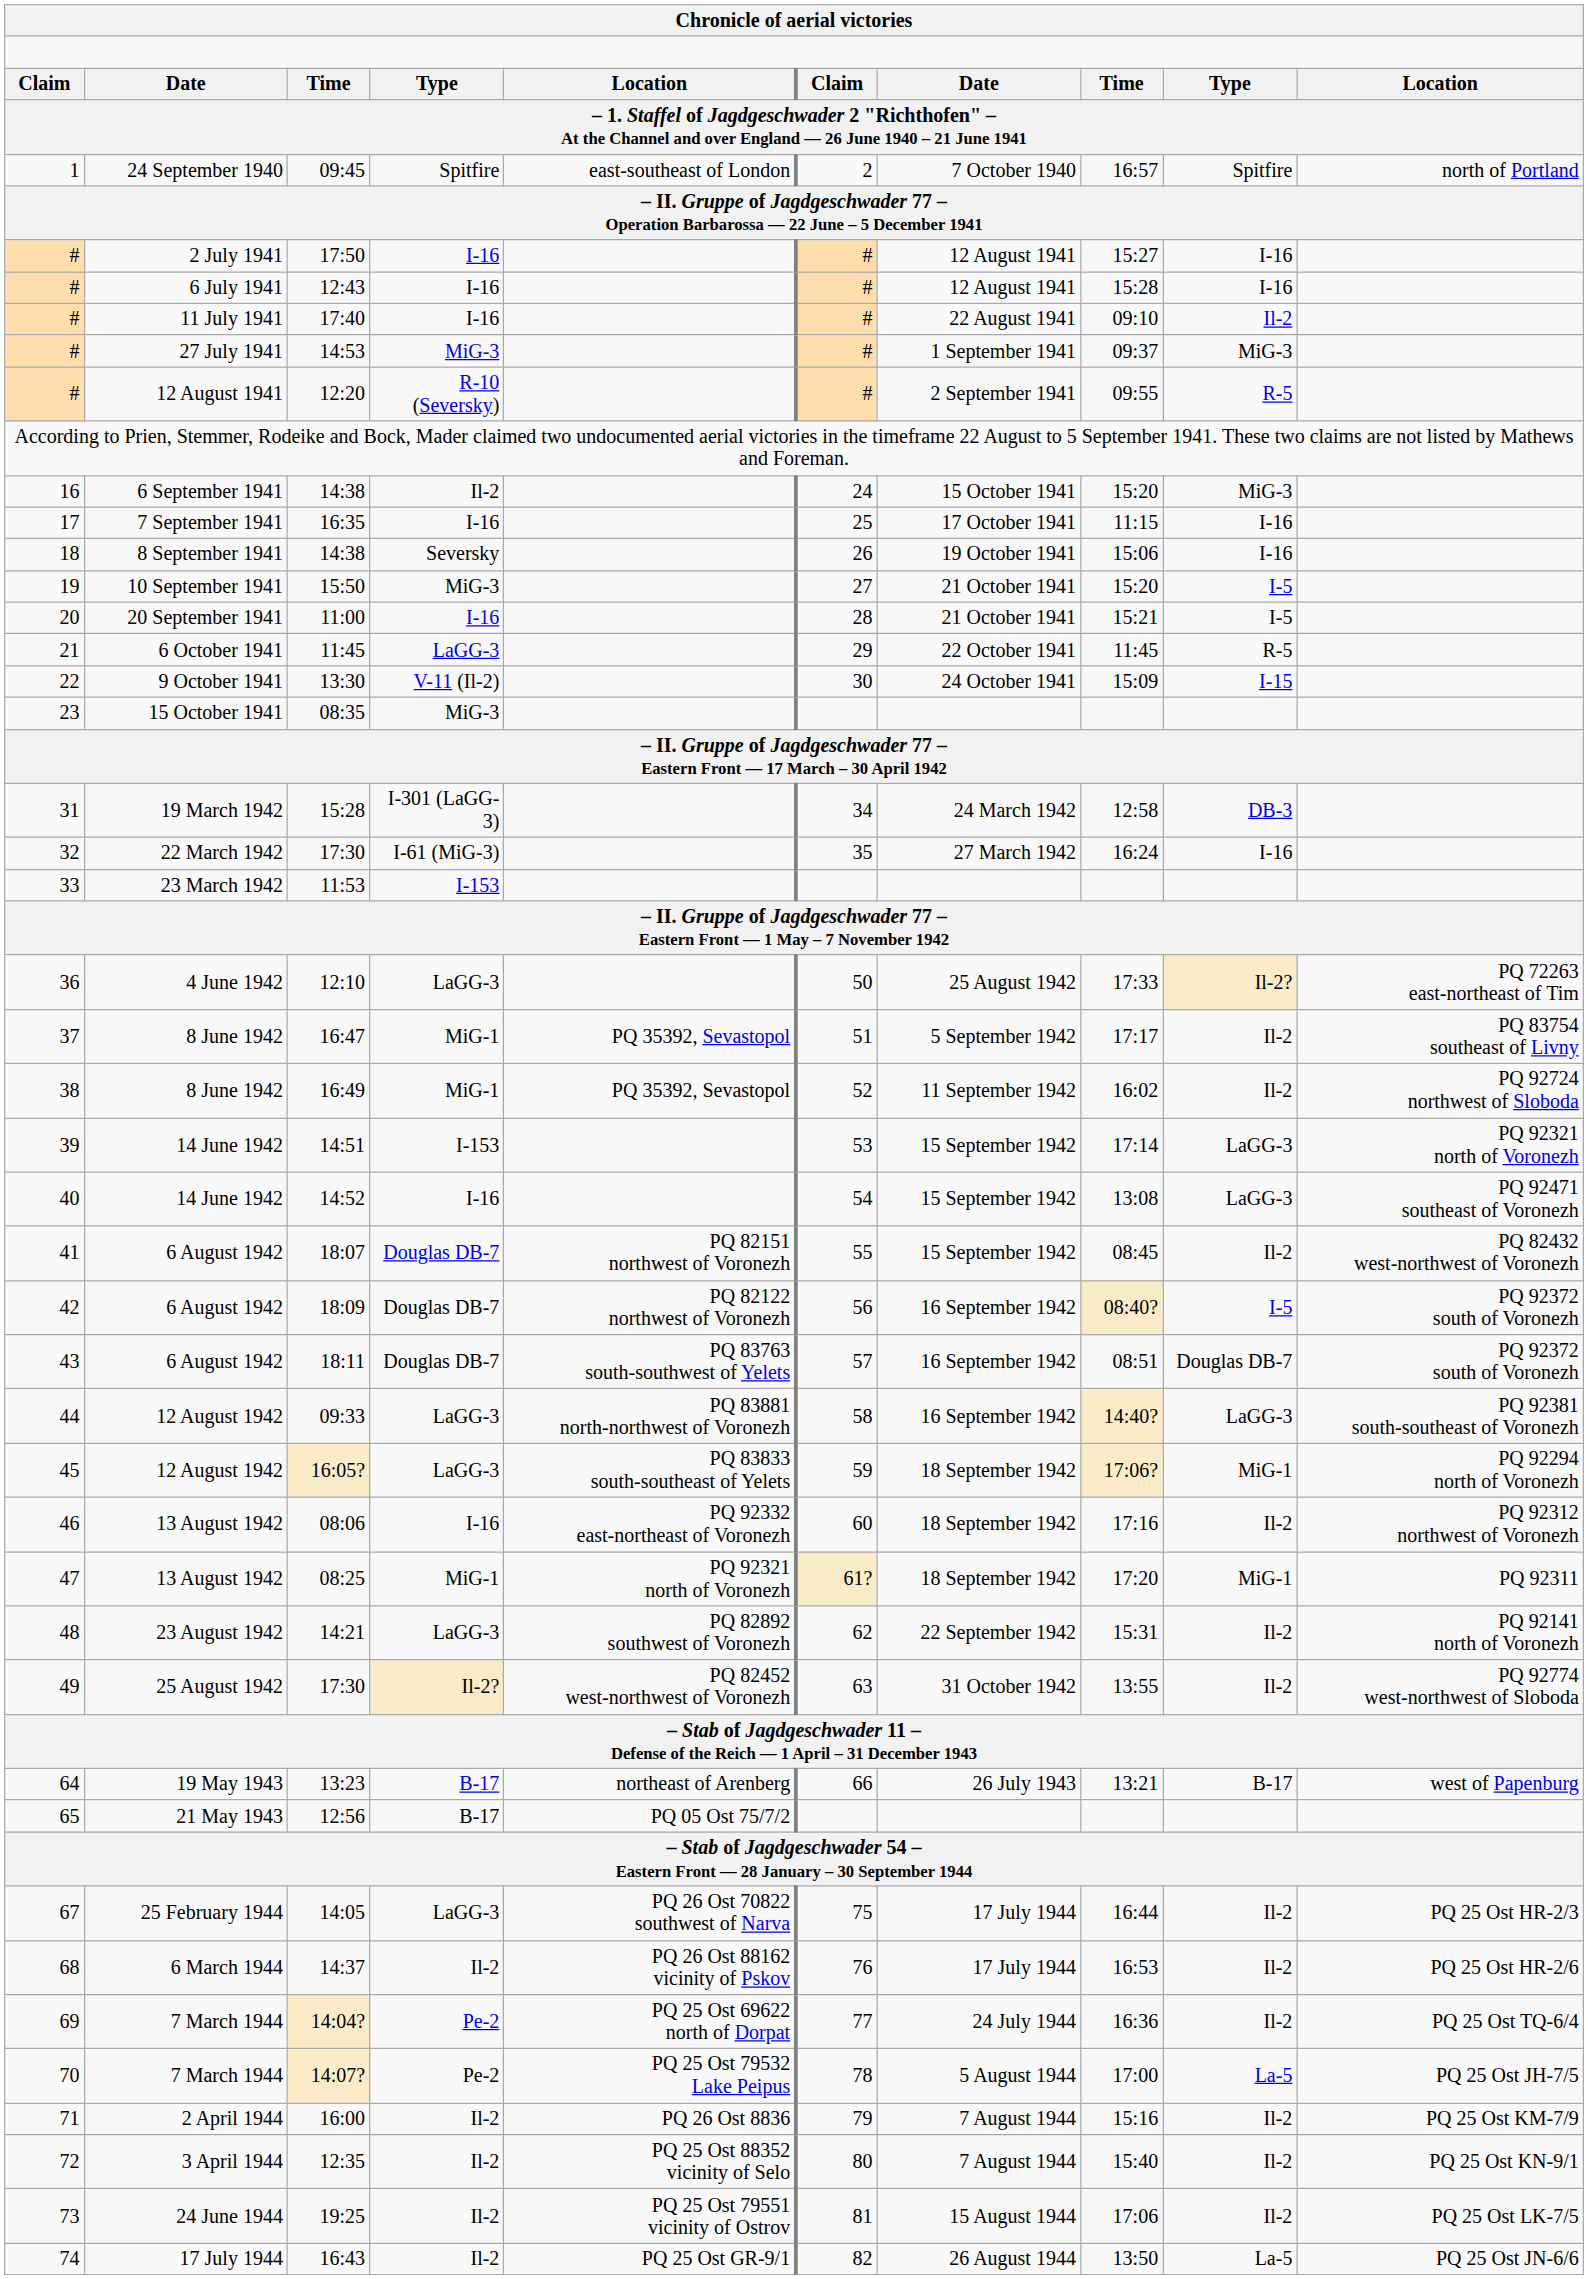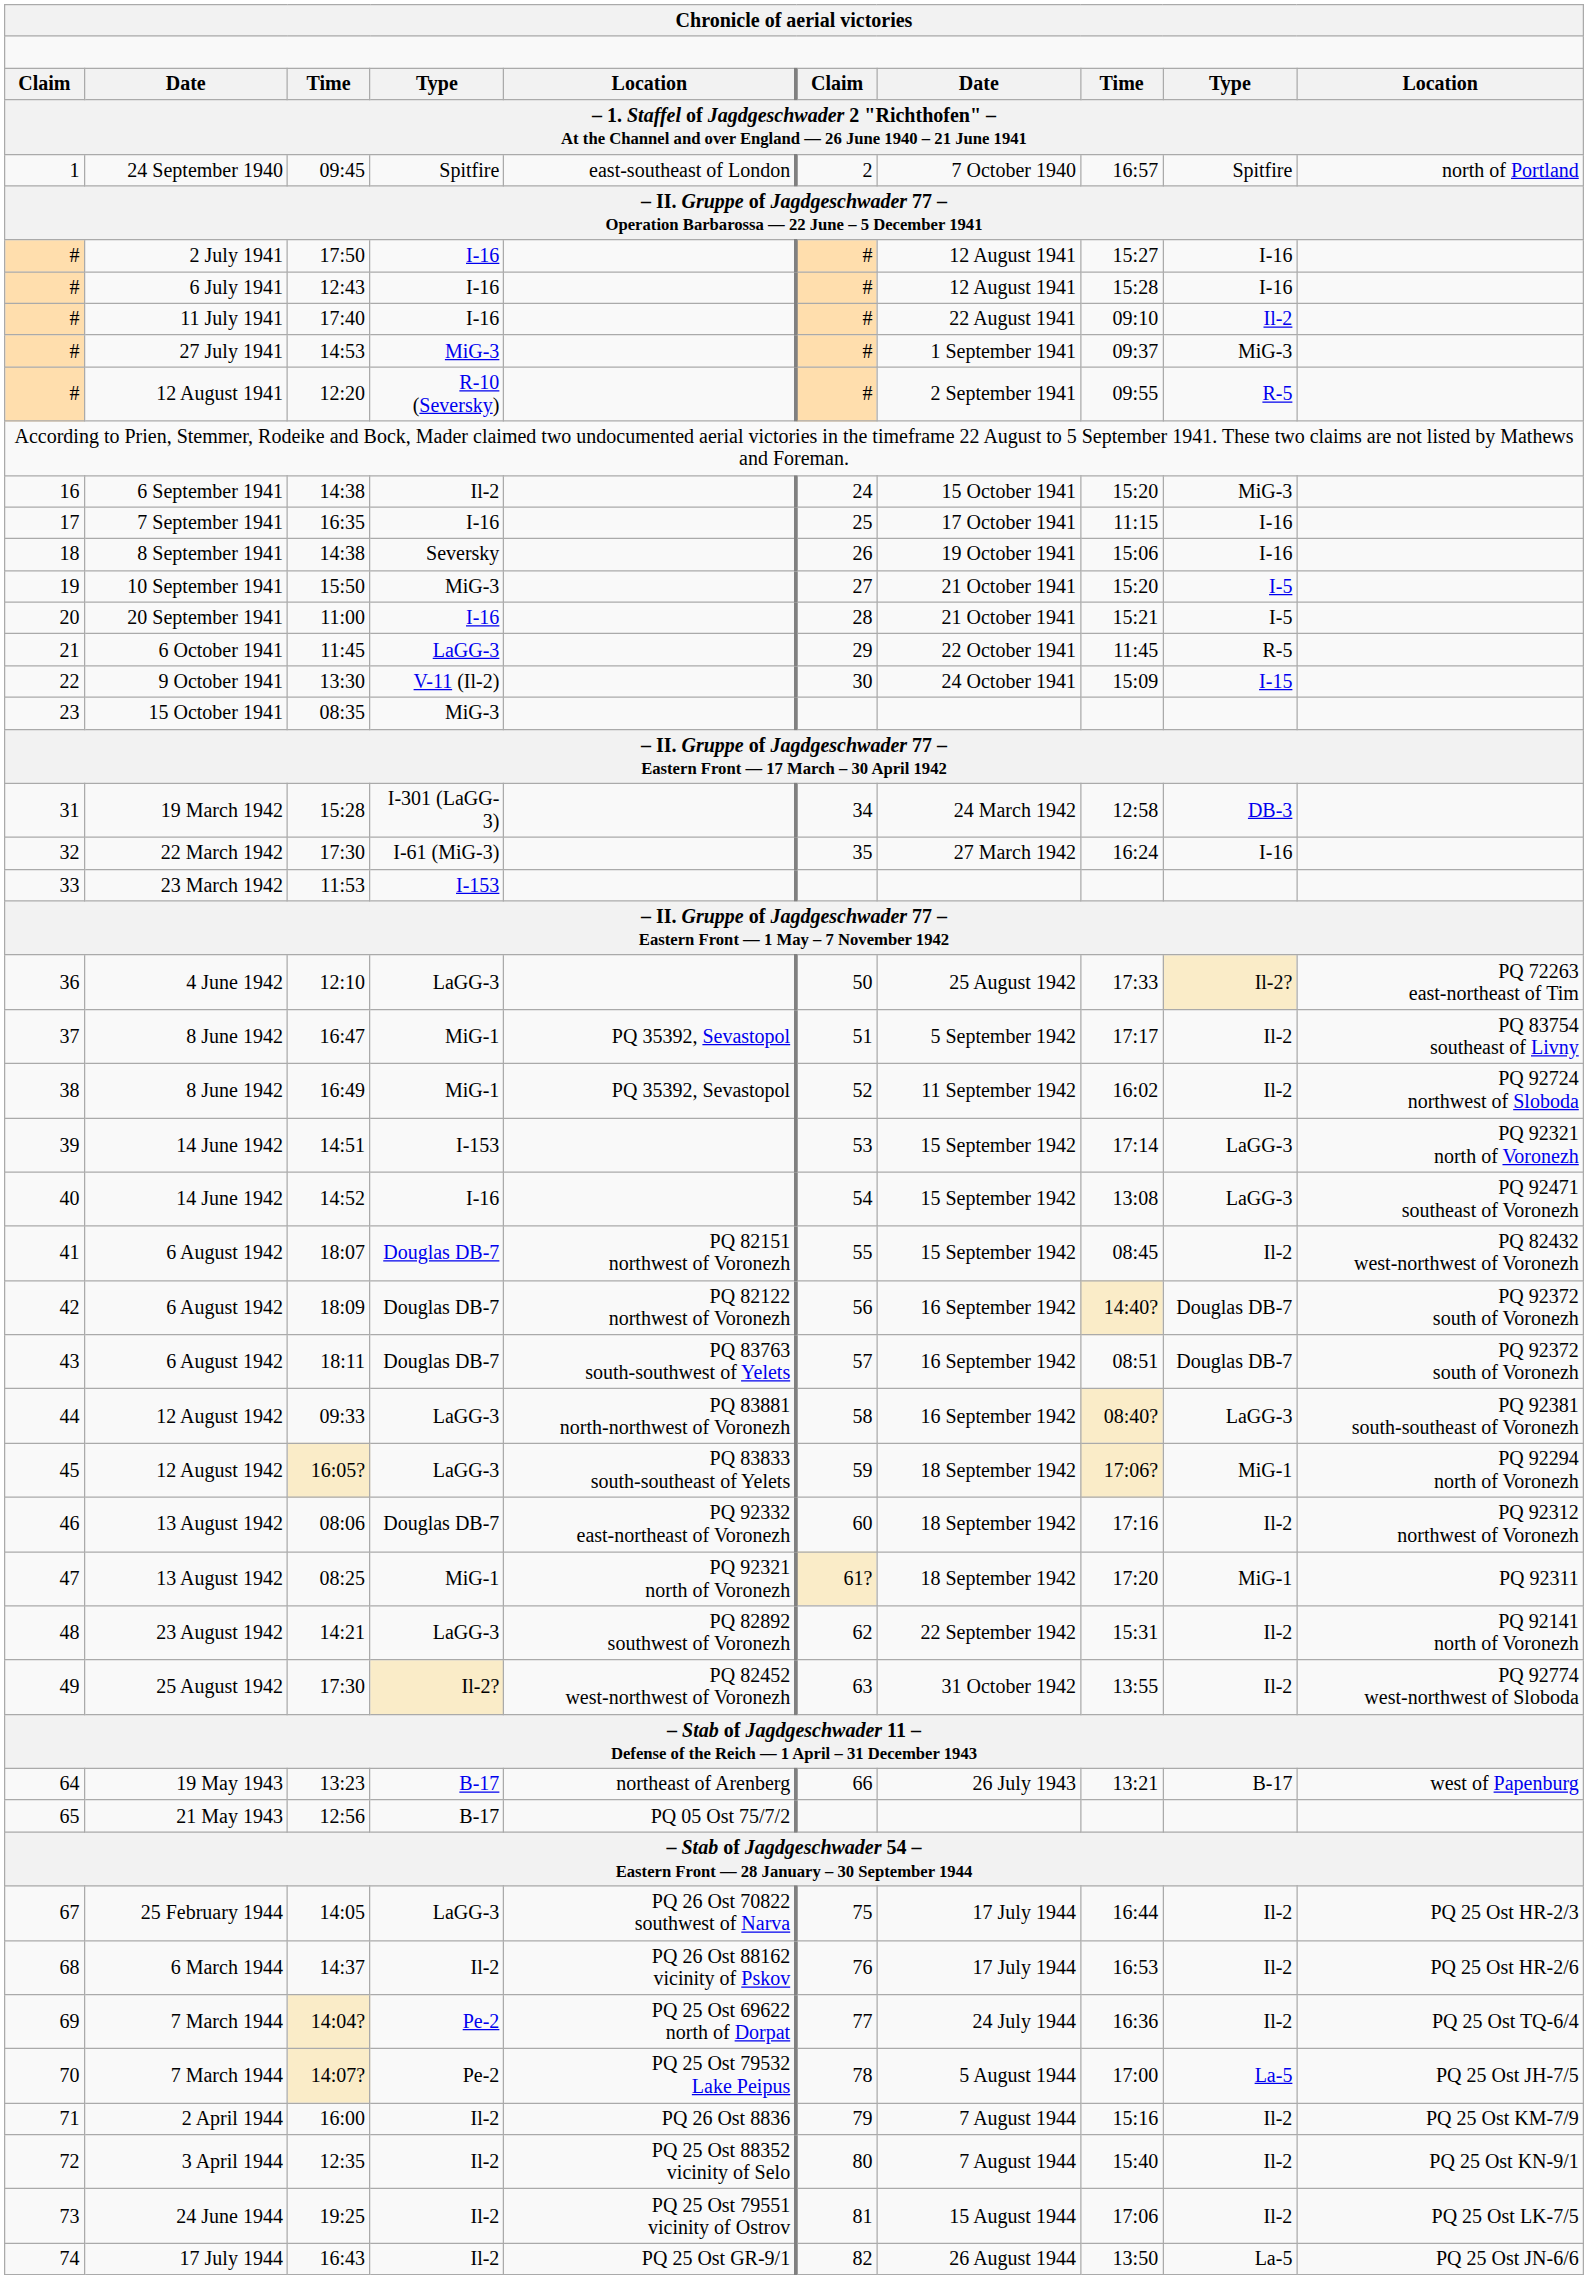(1131, 1307) 08:40? -> (1131, 1307) 14:40?
(1281, 1307) I-5 -> (1234, 1307) Douglas DB-7
(1131, 1415) 14:40? -> (1131, 1415) 08:40?
(483, 1524) I-16 -> (441, 1524) Douglas DB-7
